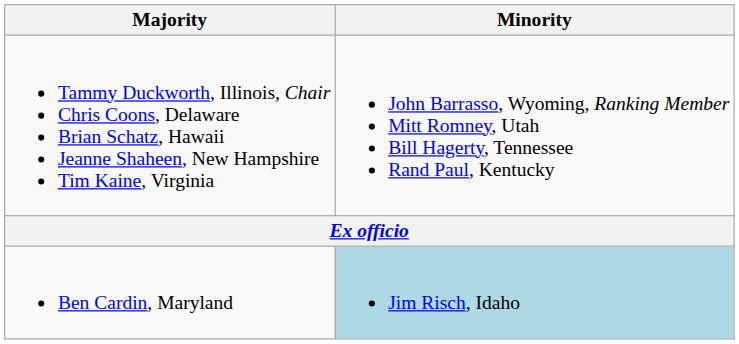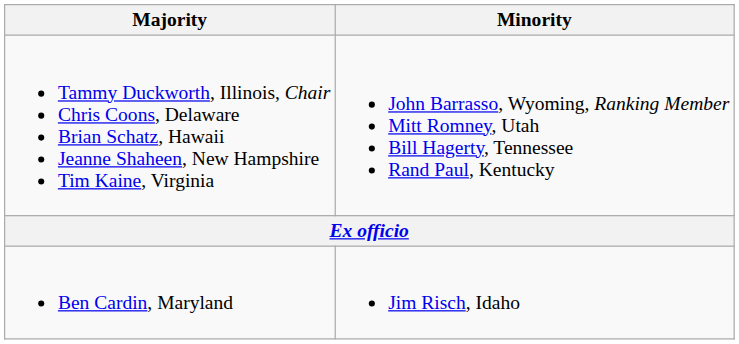(534, 303) lightblue background -> (534, 303) no background
